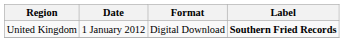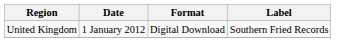(283, 29) bold -> (279, 29) normal
